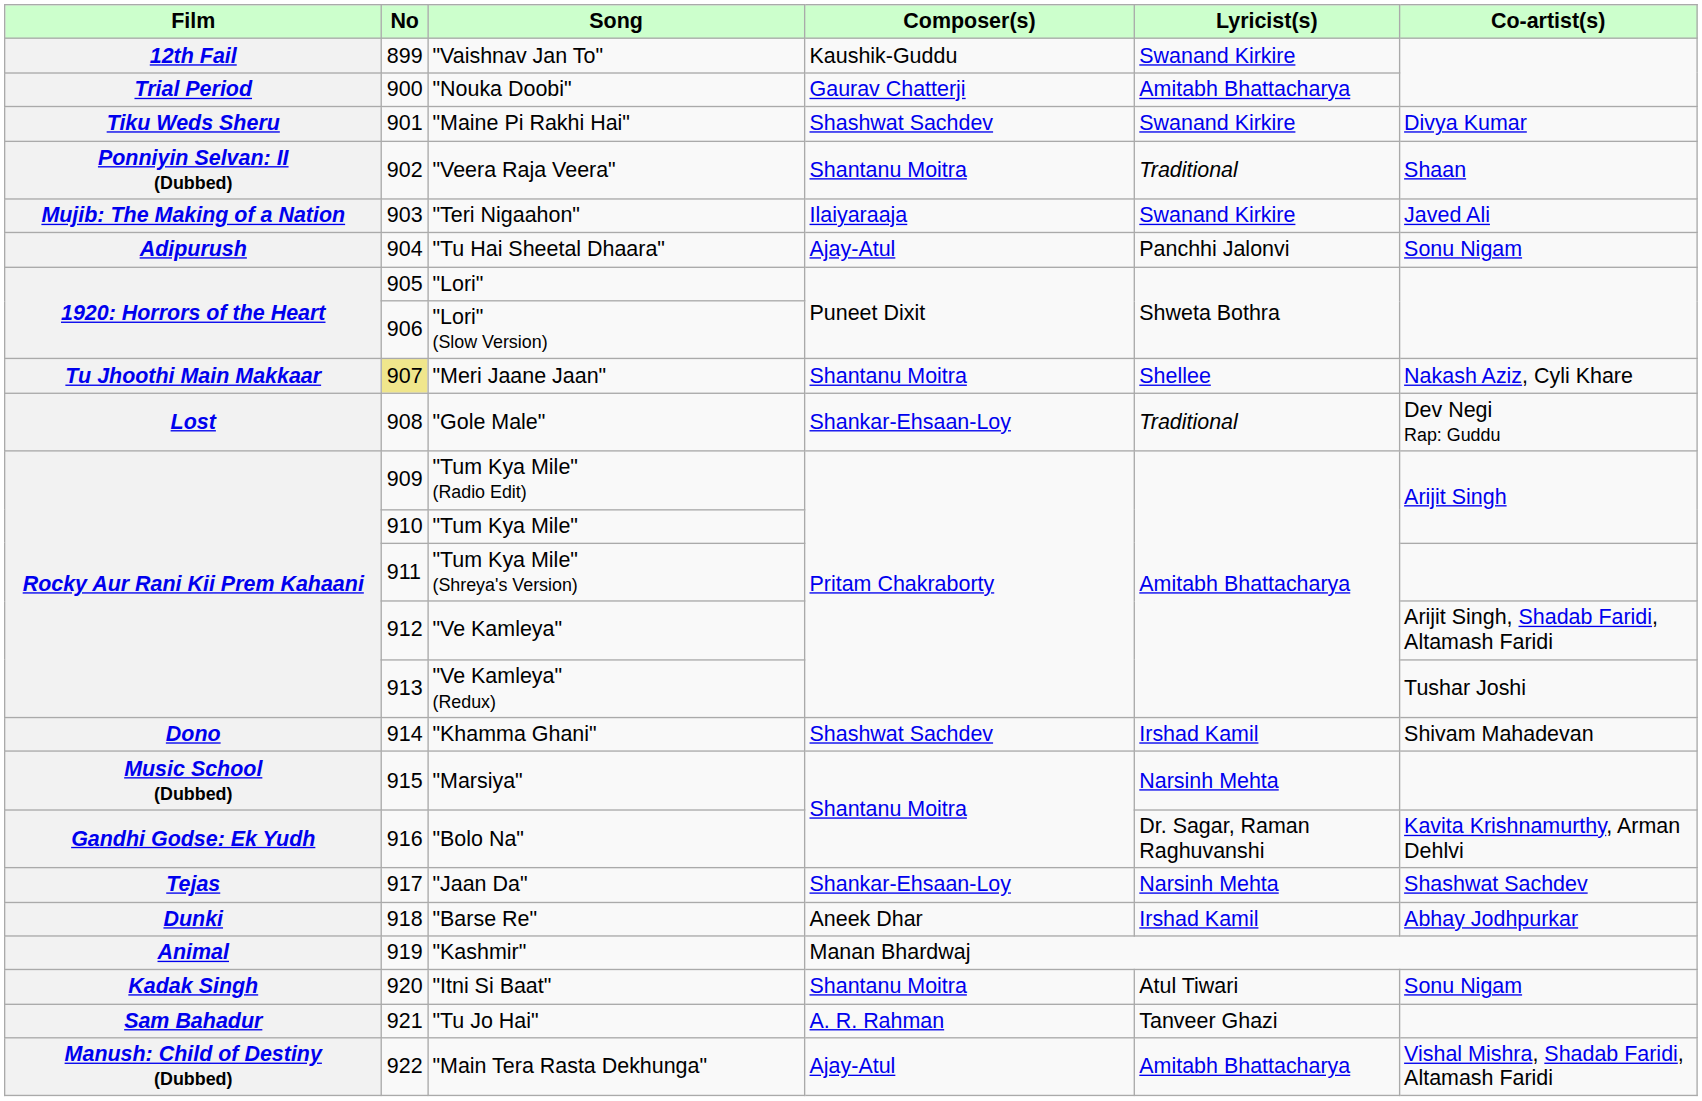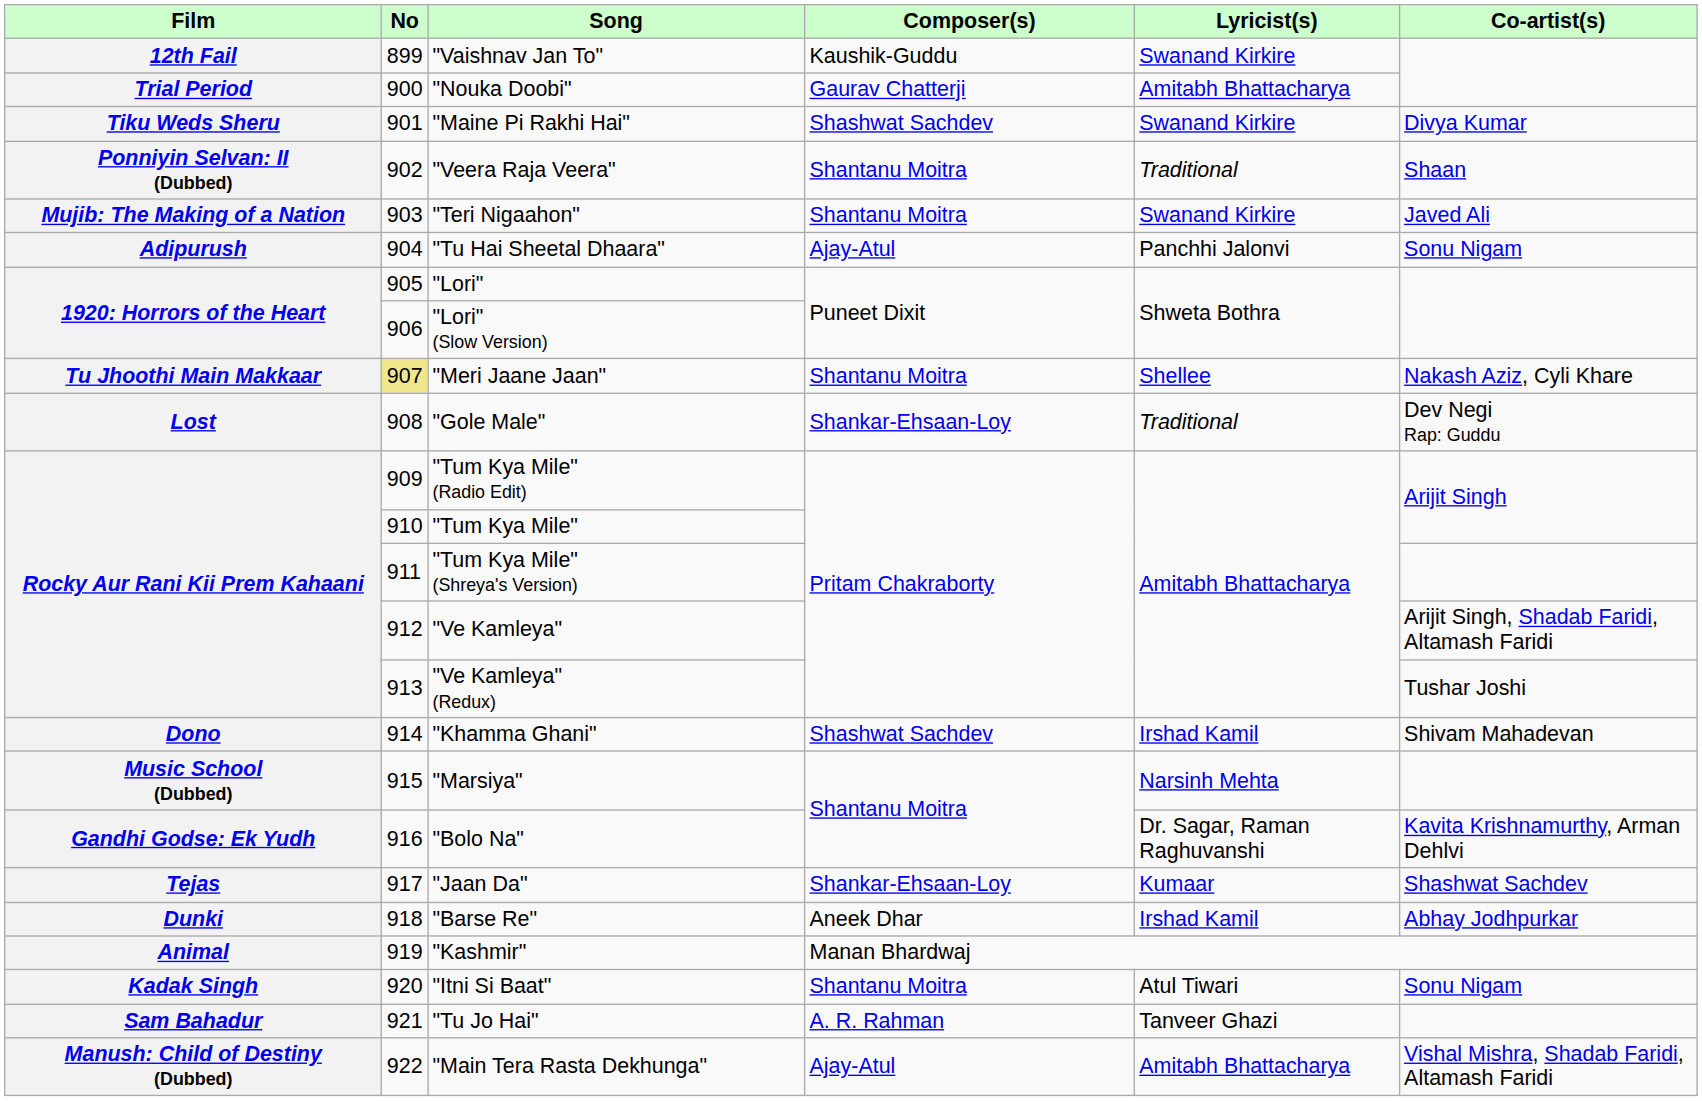(858, 215) Ilaiyaraaja -> (888, 215) Shantanu Moitra
(1209, 884) Narsinh Mehta -> (1177, 884) Kumaar
